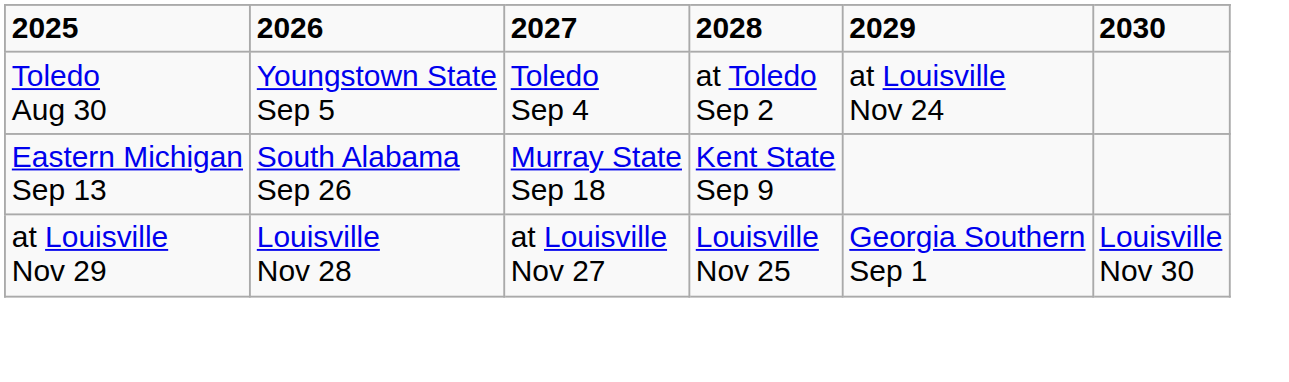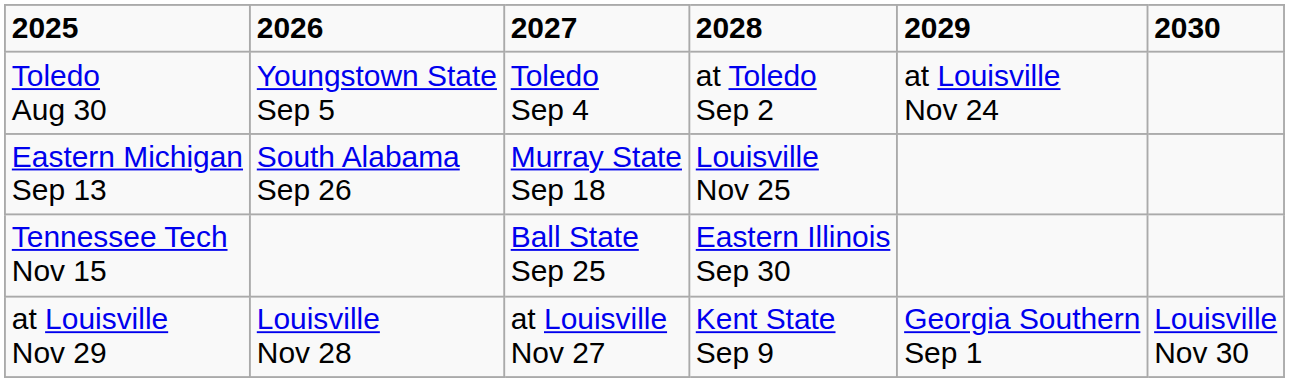(766, 173) Kent State Sep 9 -> (757, 173) Louisville Nov 25
+ row: (120, 254)
(757, 254) Louisville Nov 25 -> (766, 335) Kent State Sep 9
